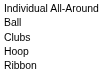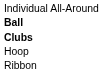(13, 23) normal -> (13, 23) bold
(17, 37) normal -> (18, 37) bold
